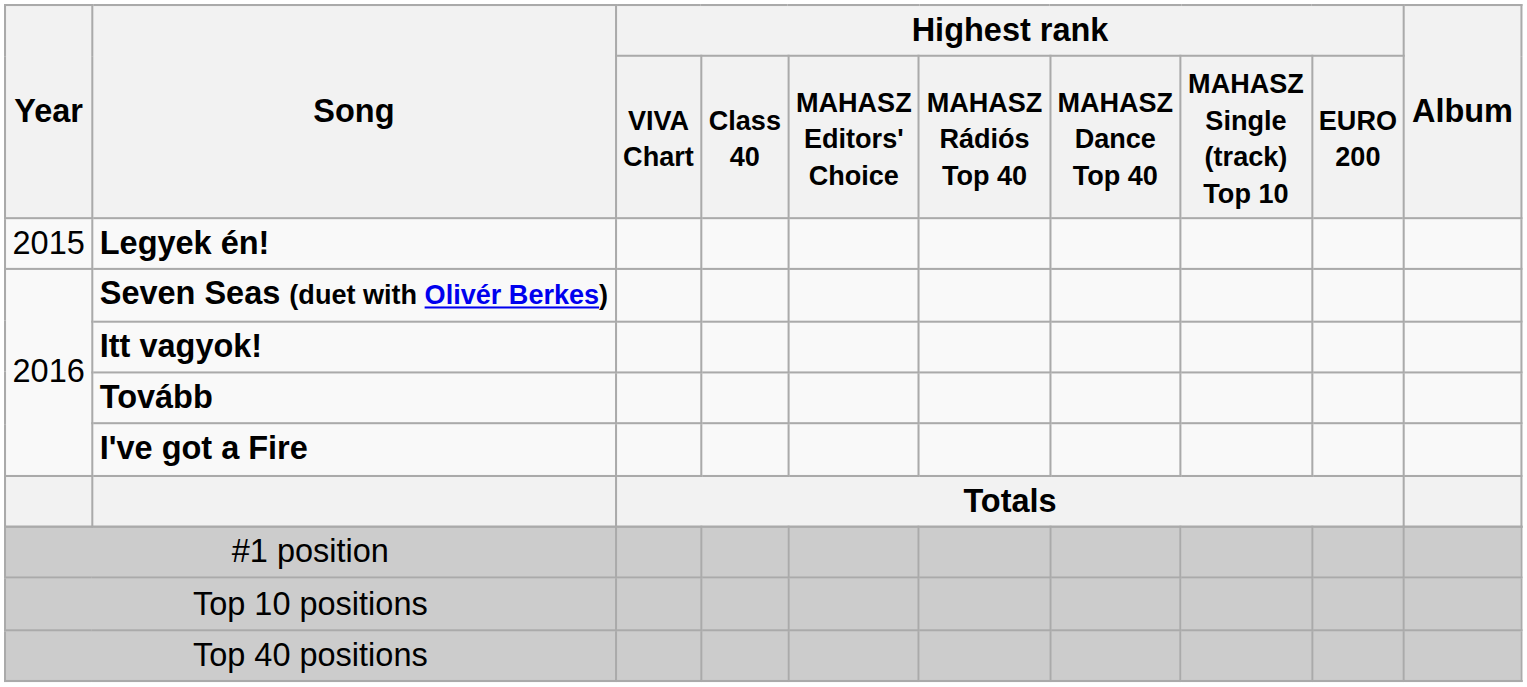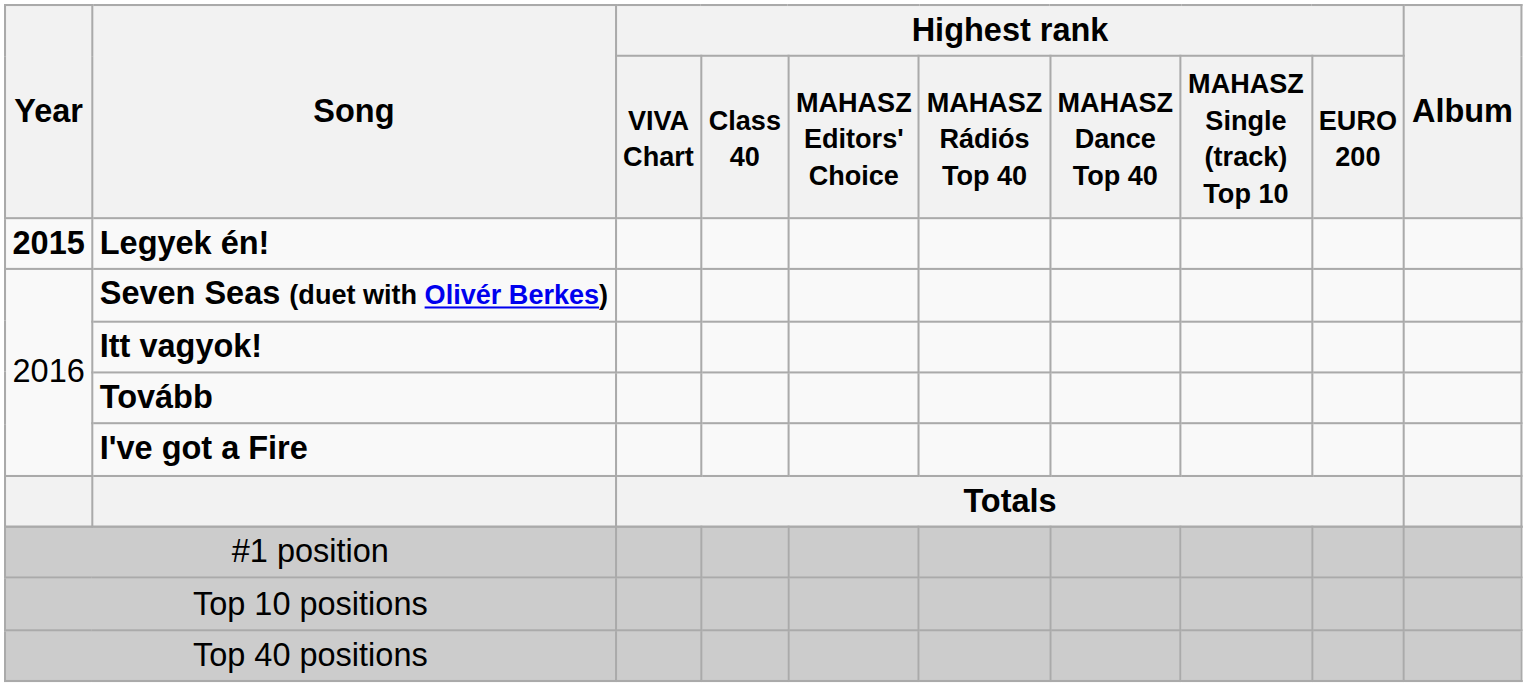(49, 242) normal -> (49, 242) bold
